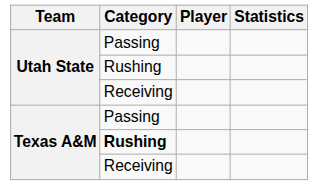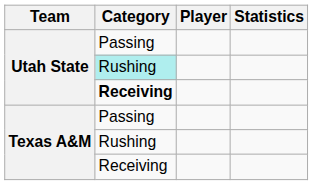(133, 67) no background -> (127, 67) paleturquoise background
(138, 92) normal -> (136, 92) bold
(135, 141) bold -> (127, 141) normal
